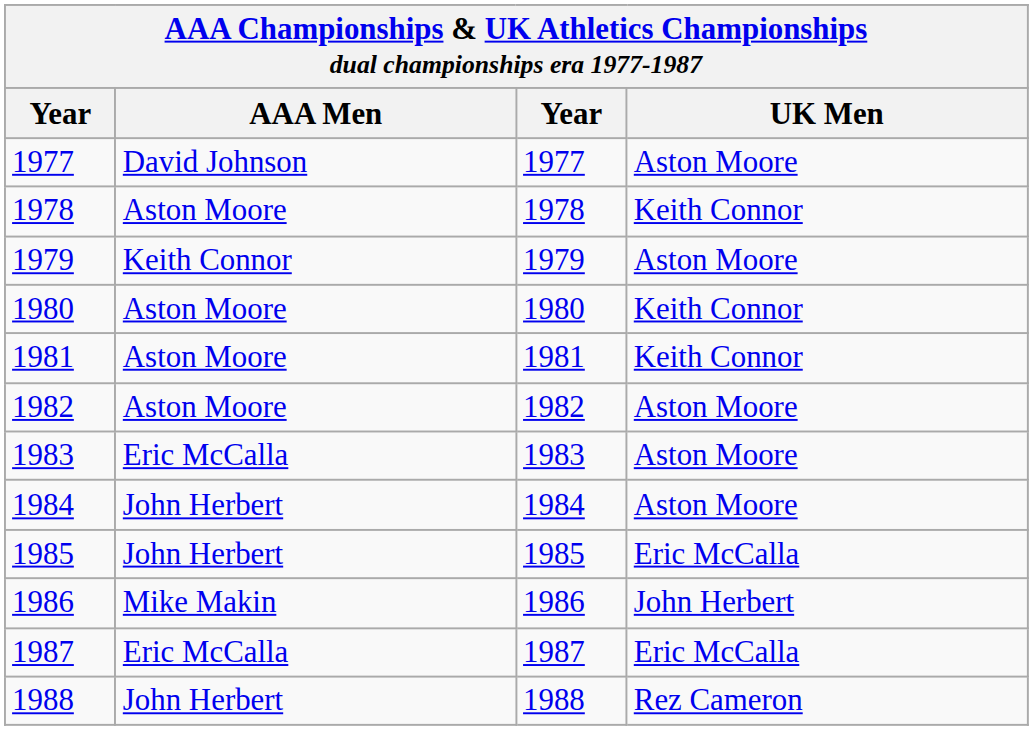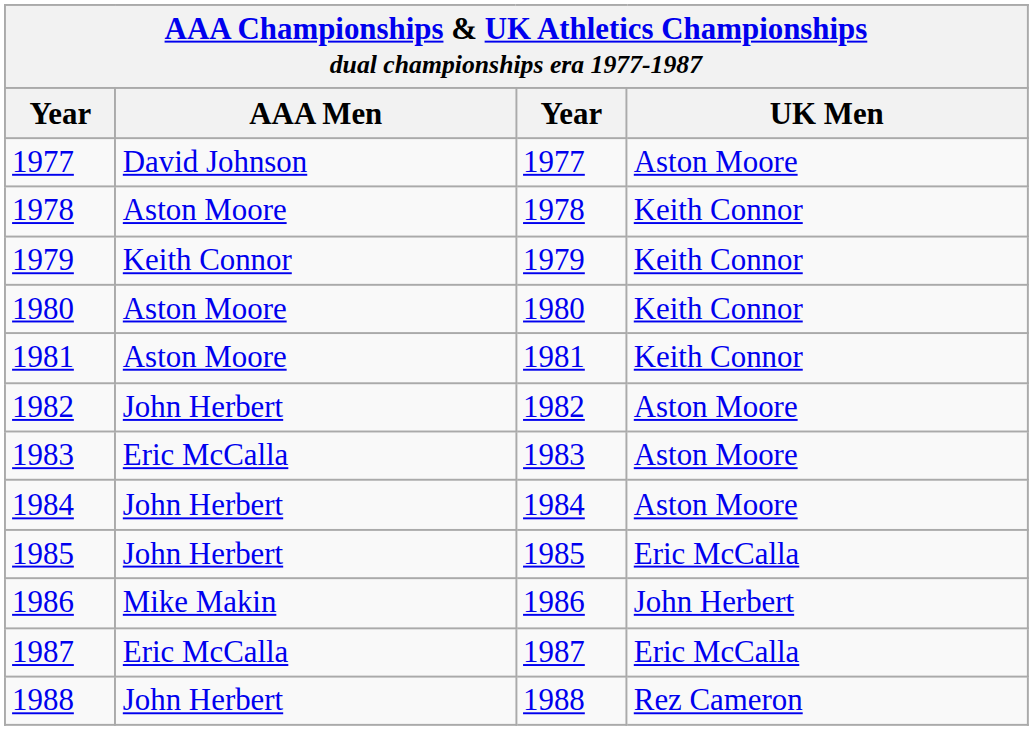(716, 259) Aston Moore -> (718, 259) Keith Connor
(205, 406) Aston Moore -> (203, 406) John Herbert
